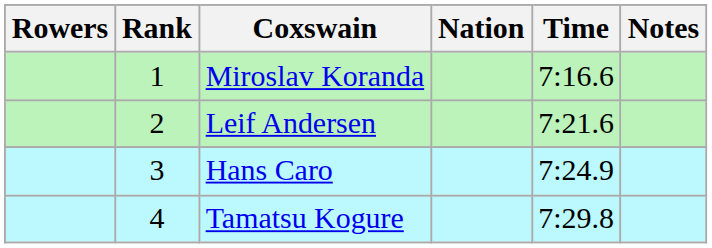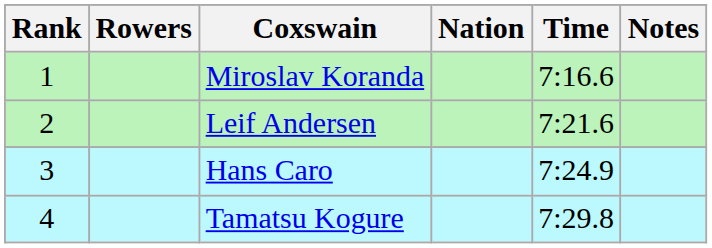columns swapped: (157, 28) <-> (60, 28)
